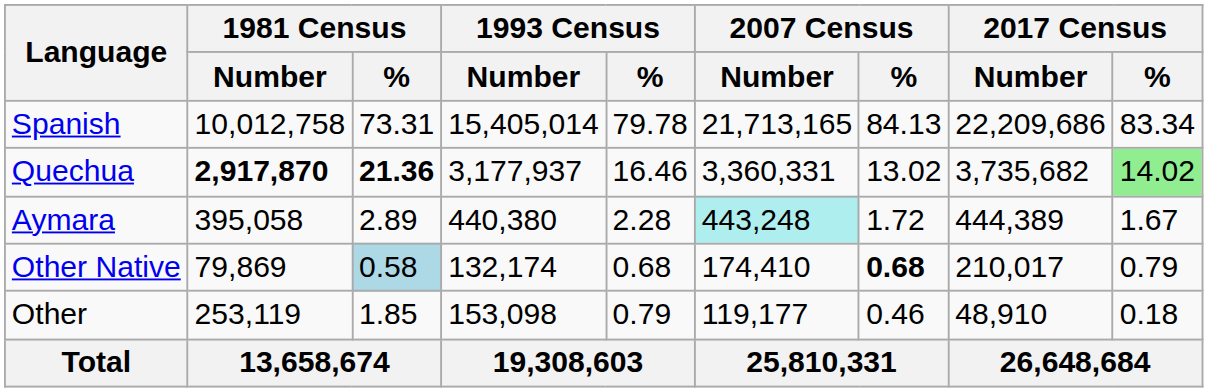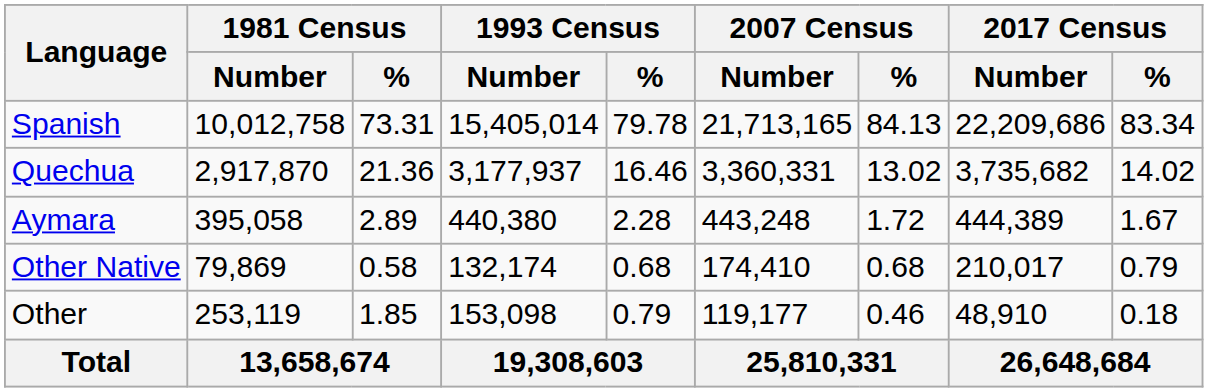(262, 171) bold -> (262, 171) normal
(397, 171) bold -> (397, 171) normal
(1157, 171) lightgreen background -> (1157, 171) no background
(756, 219) paleturquoise background -> (756, 219) no background
(388, 266) lightblue background -> (388, 266) no background
(895, 266) bold -> (895, 266) normal
